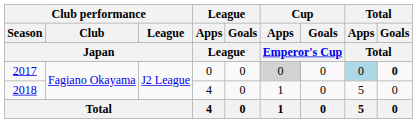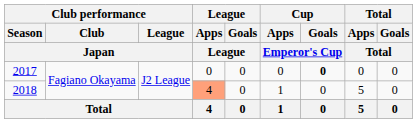(280, 71) lightgrey background -> (280, 71) no background
(323, 71) normal -> (323, 71) bold
(361, 71) lightblue background -> (361, 71) no background
(395, 71) bold -> (395, 71) normal
(209, 90) no background -> (209, 90) lightsalmon background
